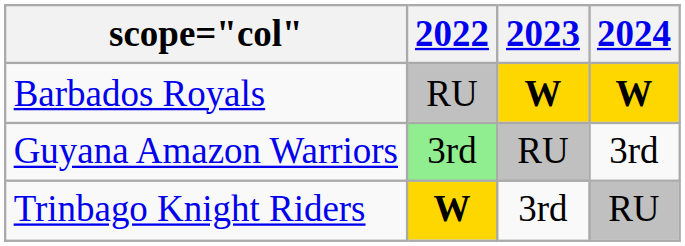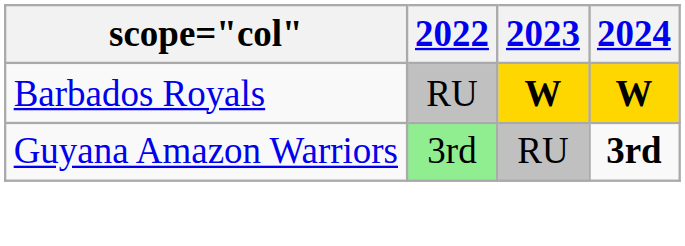(634, 151) normal -> (634, 151) bold
- row: (190, 209)
